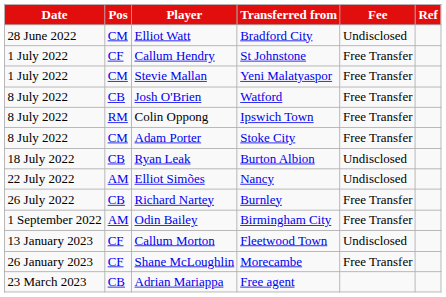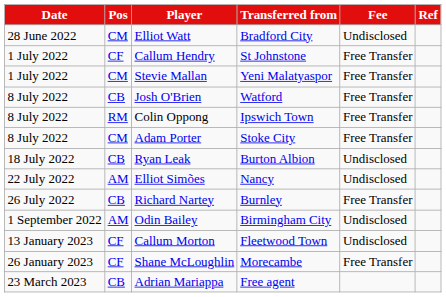(378, 220) Free Transfer -> (375, 220) Undisclosed
